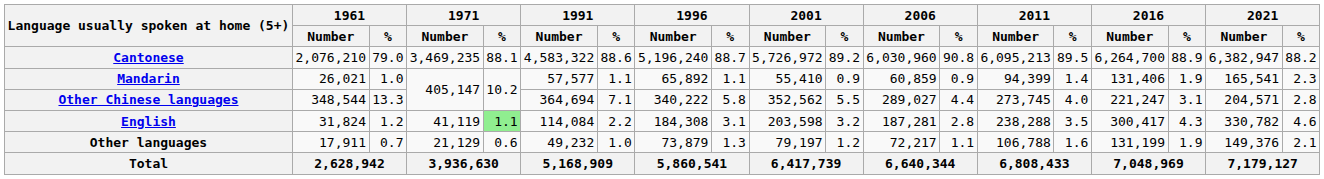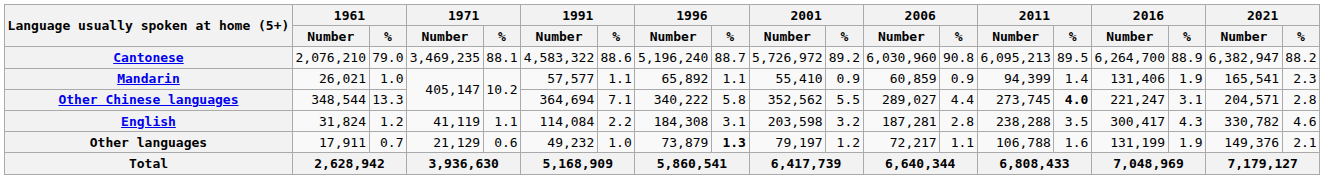(1077, 100) normal -> (1077, 100) bold
(506, 121) lightgreen background -> (506, 121) no background
(734, 142) normal -> (734, 142) bold
